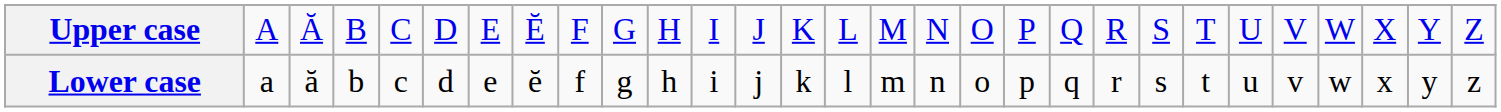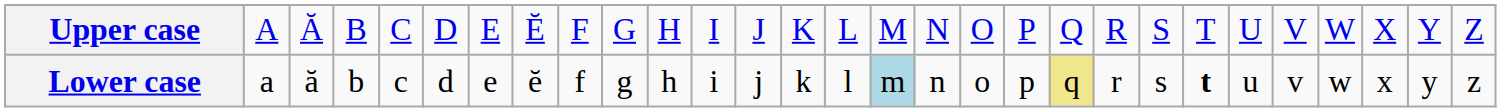(893, 80) no background -> (893, 80) lightblue background
(1072, 80) no background -> (1072, 80) khaki background
(1206, 80) normal -> (1206, 80) bold
